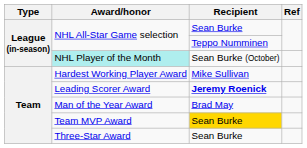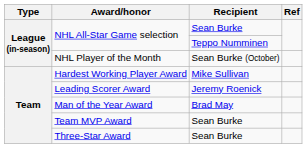(108, 58) paleturquoise background -> (108, 58) no background
(229, 89) bold -> (226, 89) normal
(217, 120) gold background -> (217, 120) no background
